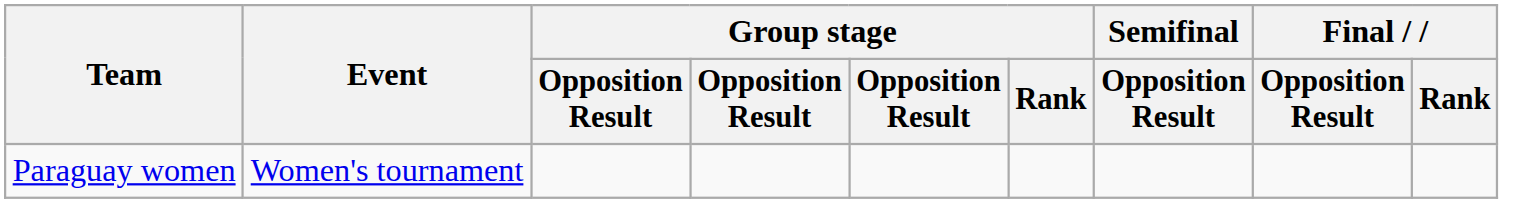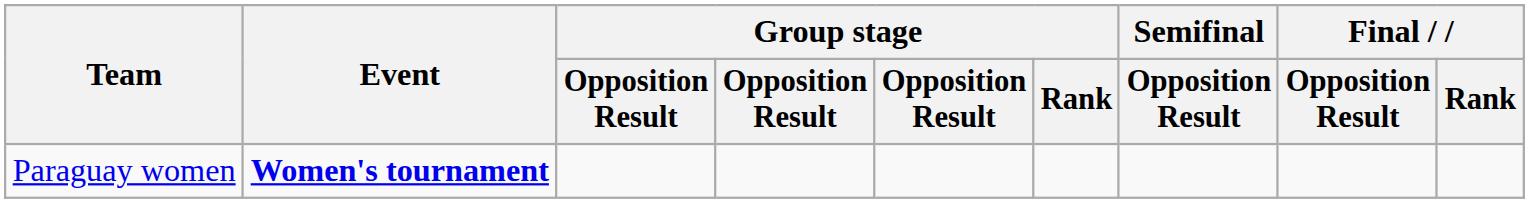(387, 170) normal -> (400, 170) bold
